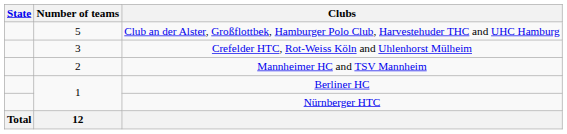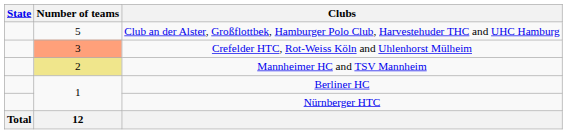(78, 48) no background -> (78, 48) lightsalmon background
(78, 66) no background -> (78, 66) khaki background
